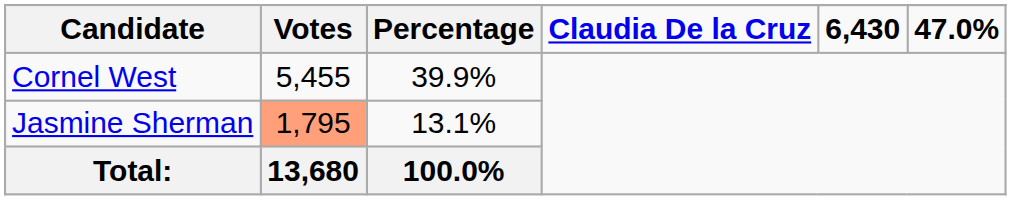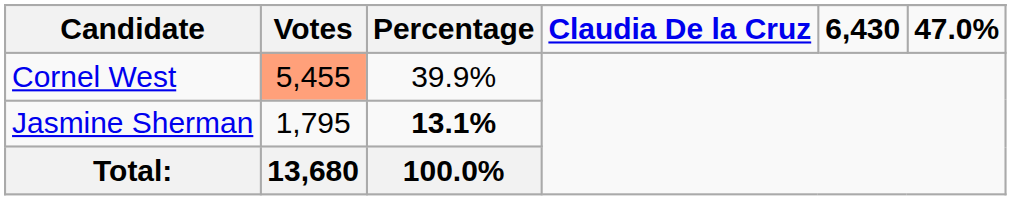(313, 76) no background -> (313, 76) lightsalmon background
(313, 124) lightsalmon background -> (313, 124) no background
(454, 124) normal -> (454, 124) bold
